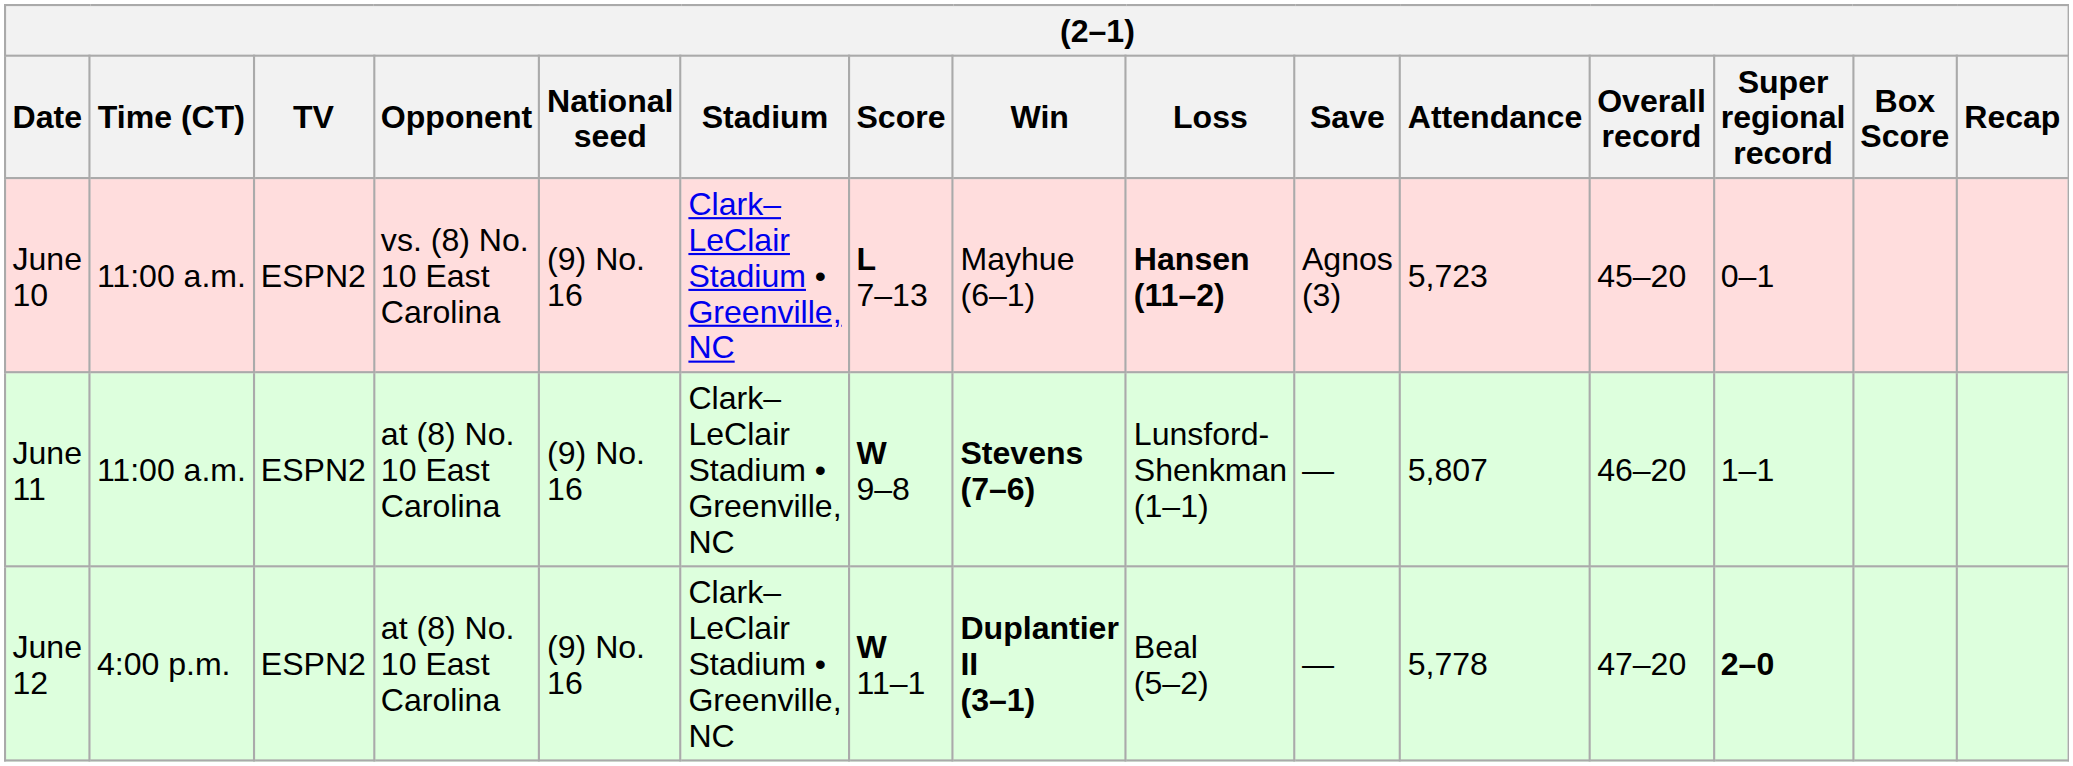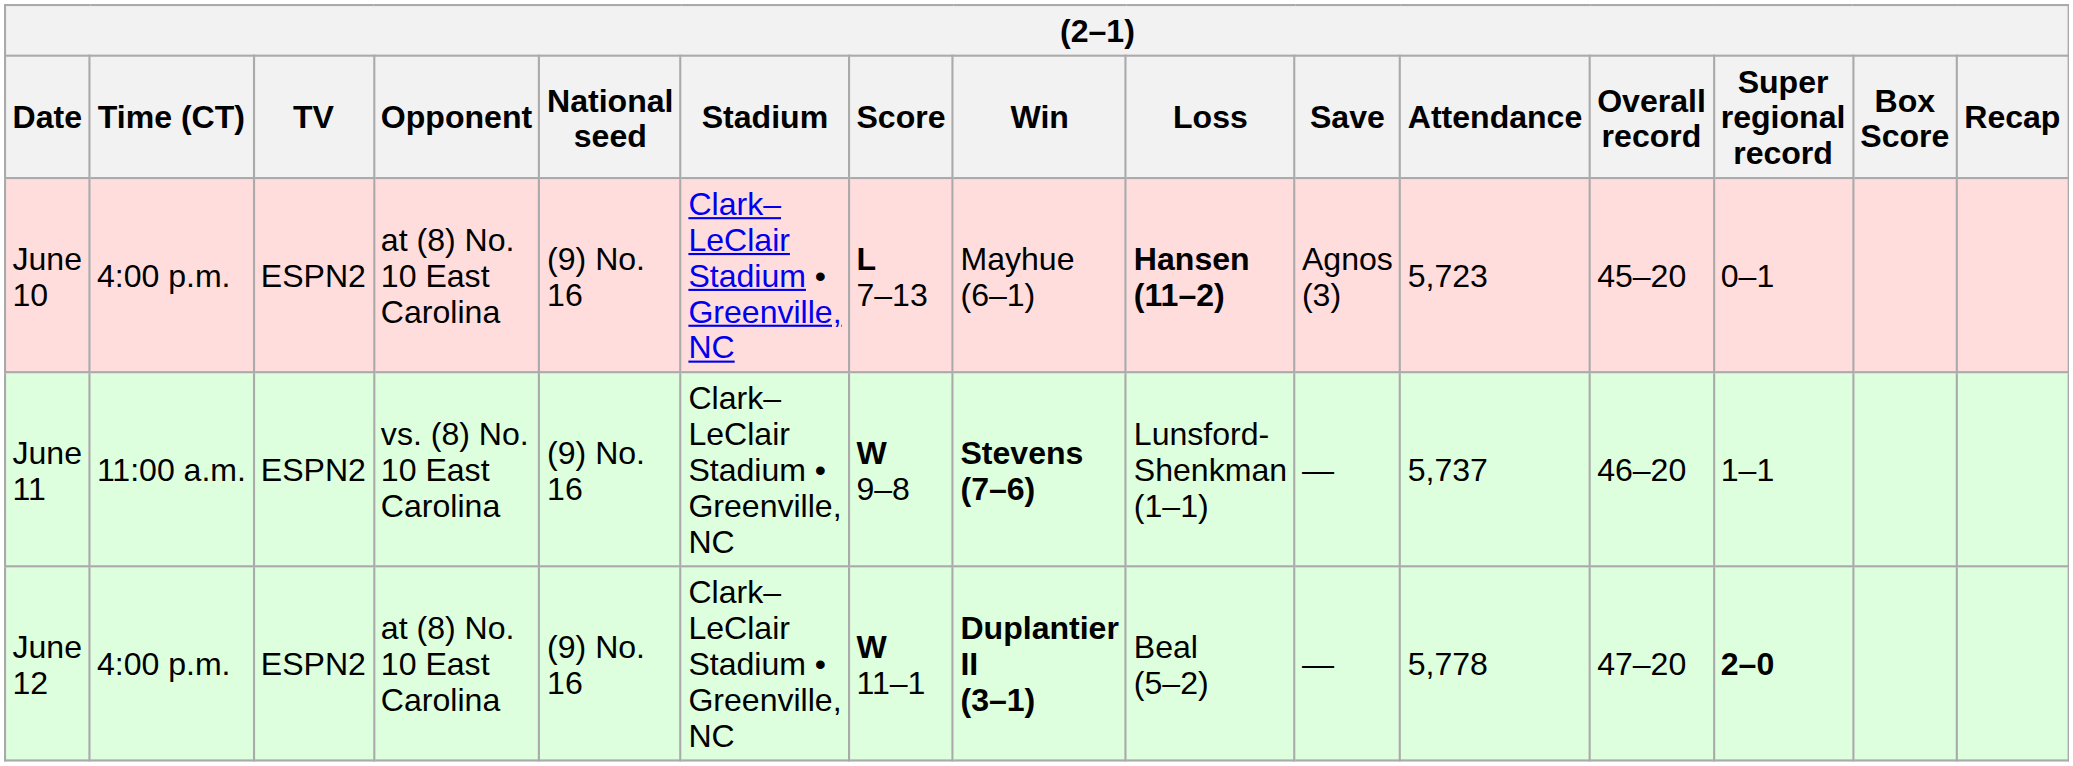(171, 275) 11:00 a.m. -> (164, 275) 4:00 p.m.
(455, 275) vs. (8) No. 10 East Carolina -> (448, 275) at (8) No. 10 East Carolina
(448, 470) at (8) No. 10 East Carolina -> (455, 470) vs. (8) No. 10 East Carolina
(1448, 470) 5,807 -> (1448, 470) 5,737
